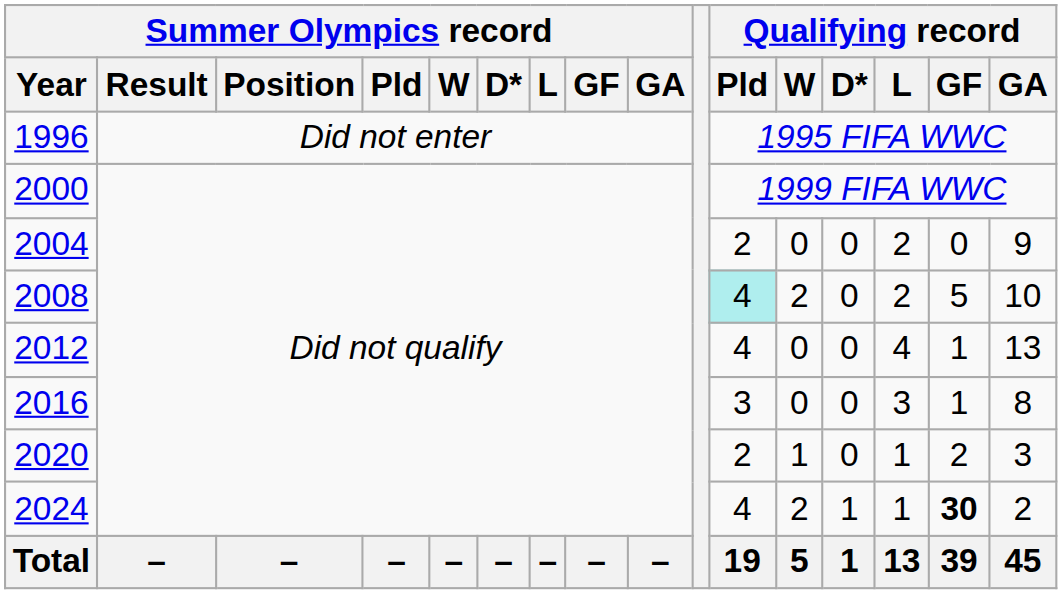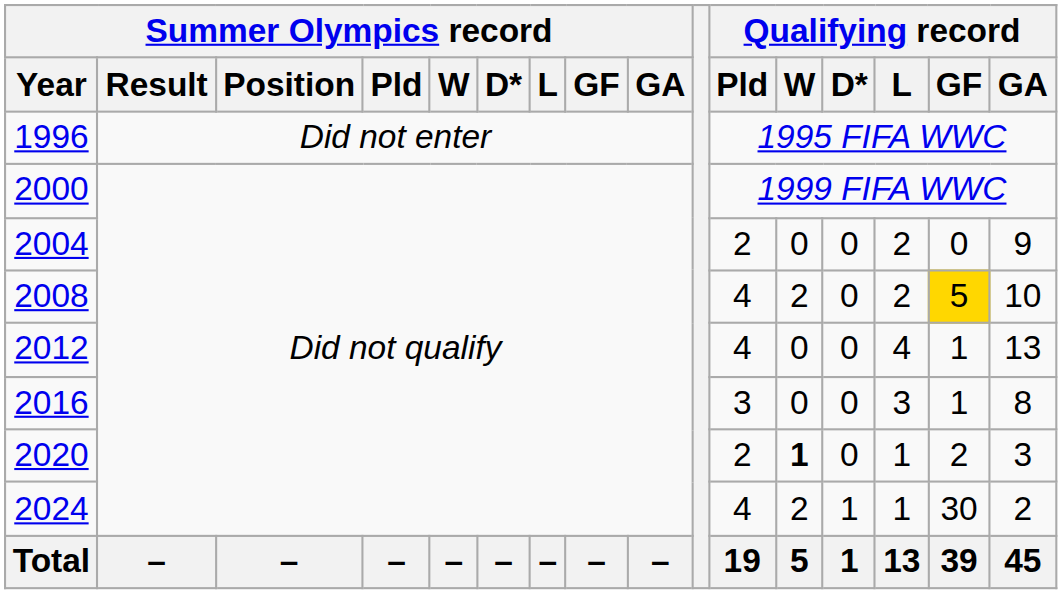(742, 296) paleturquoise background -> (742, 296) no background
(959, 296) no background -> (959, 296) gold background
(799, 455) normal -> (799, 455) bold
(959, 508) bold -> (959, 508) normal
